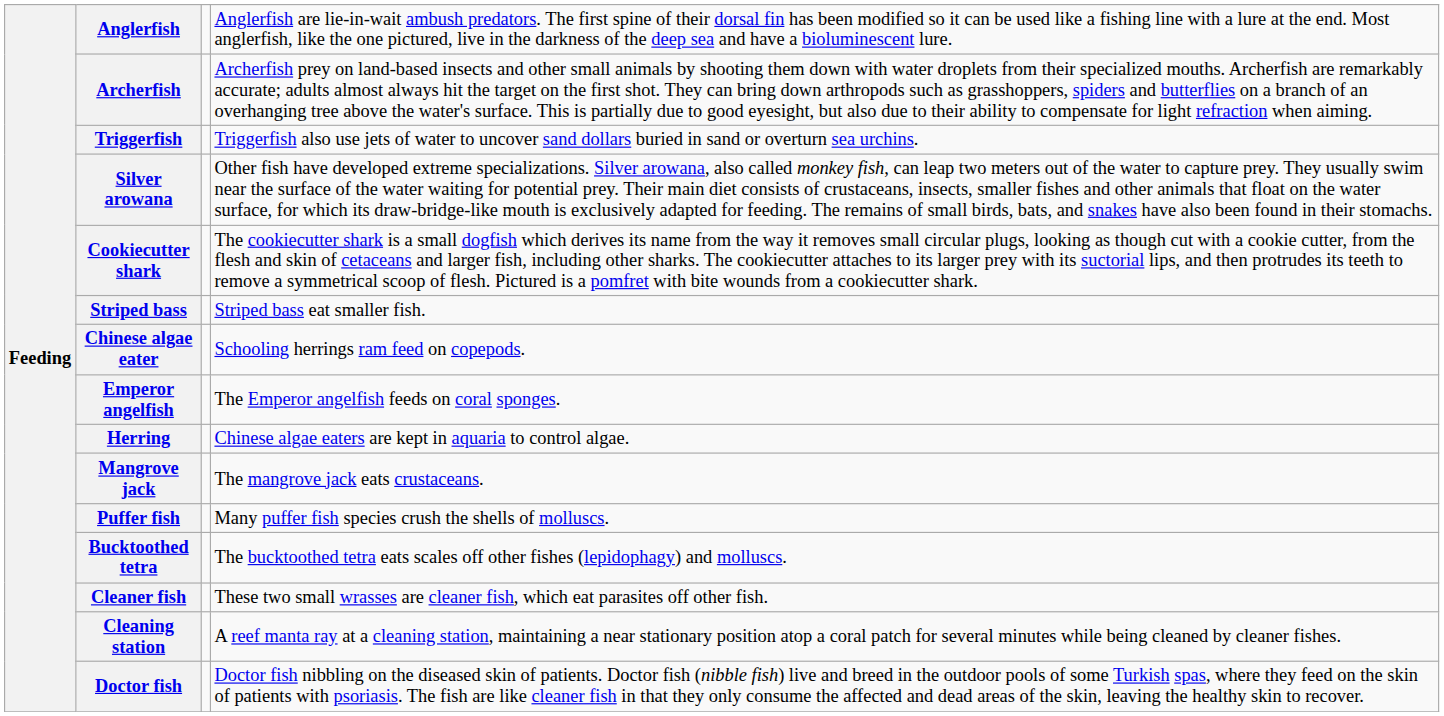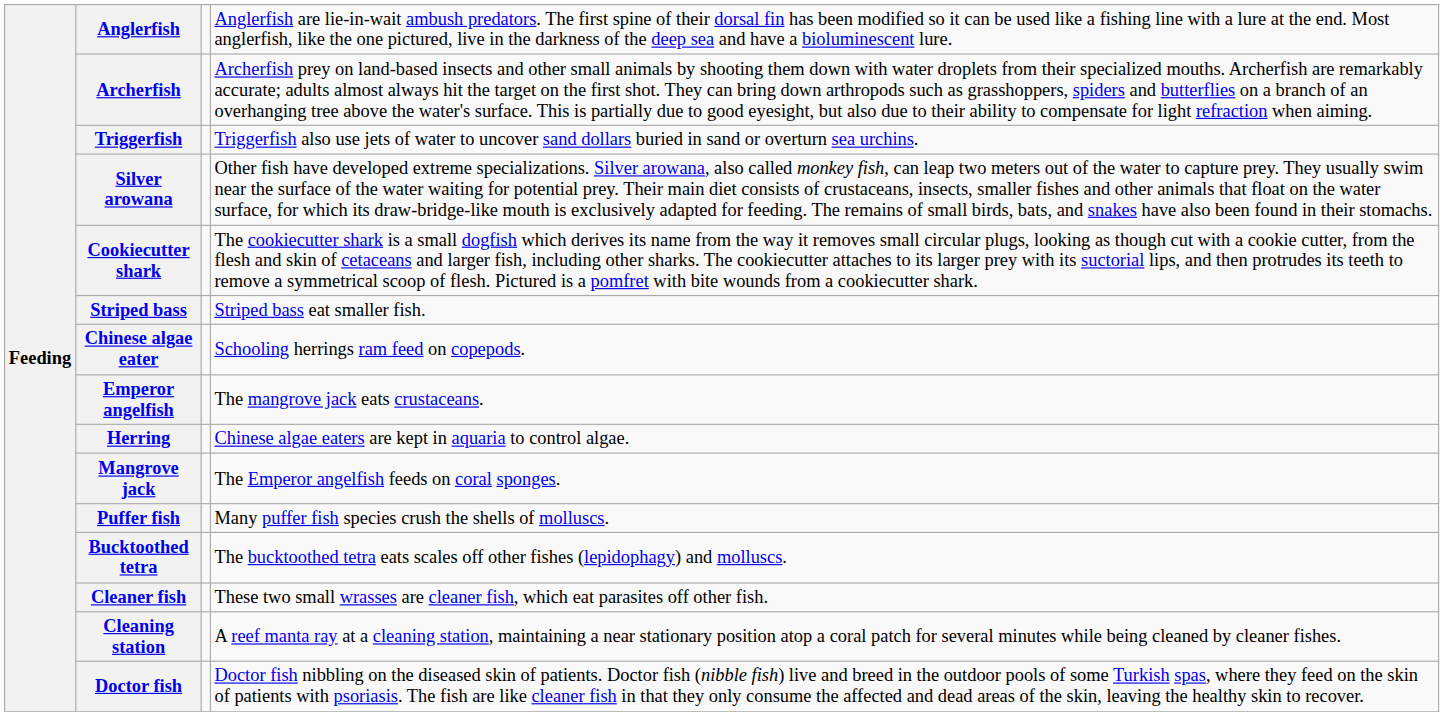(387, 399) The Emperor angelfish feeds on coral sponges. -> (349, 399) The mangrove jack eats crustaceans.
(349, 478) The mangrove jack eats crustaceans. -> (387, 478) The Emperor angelfish feeds on coral sponges.
